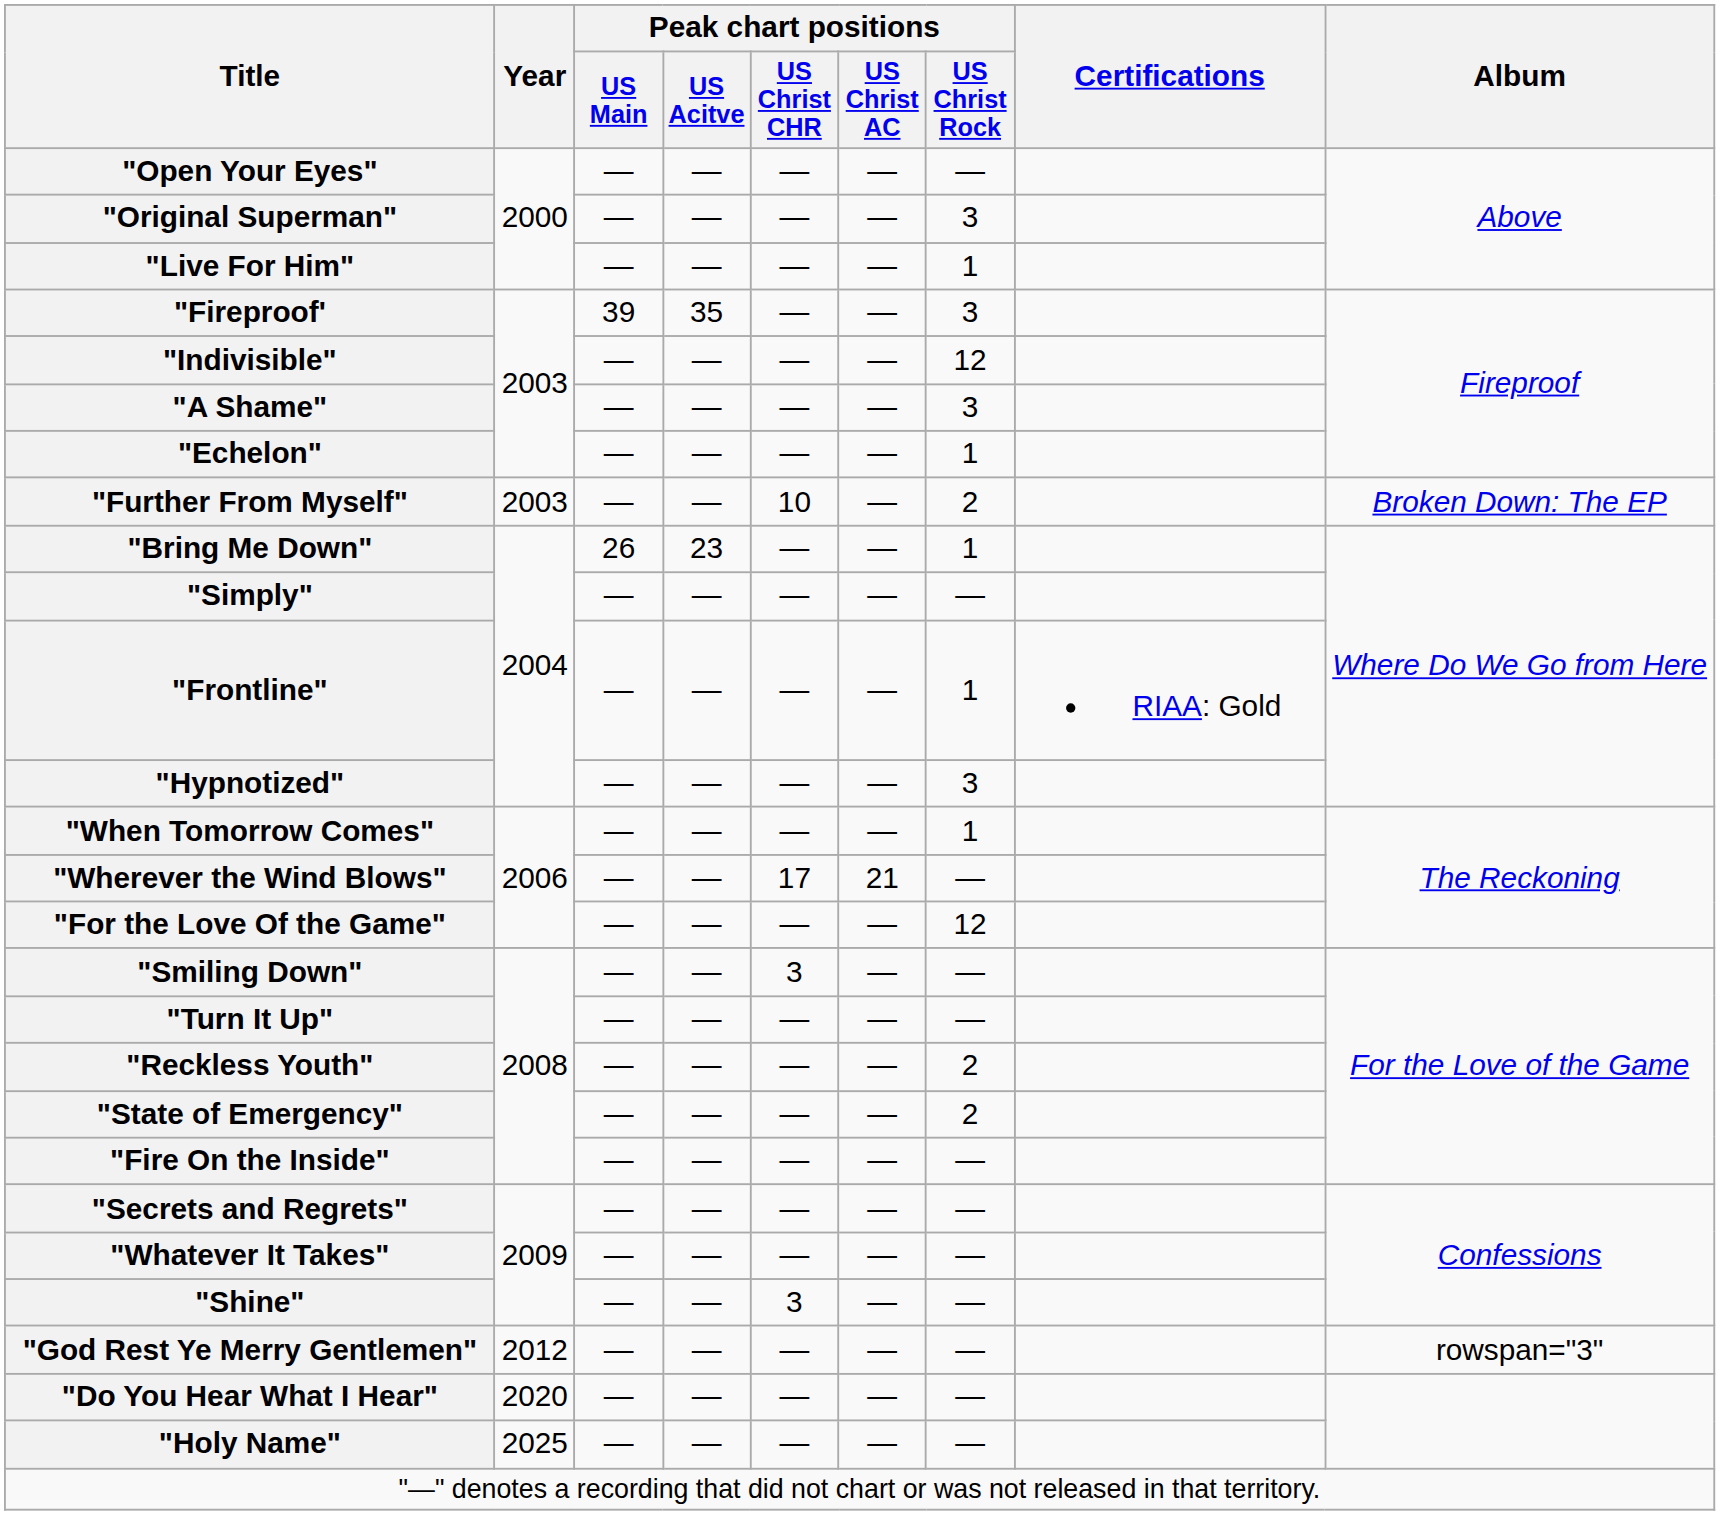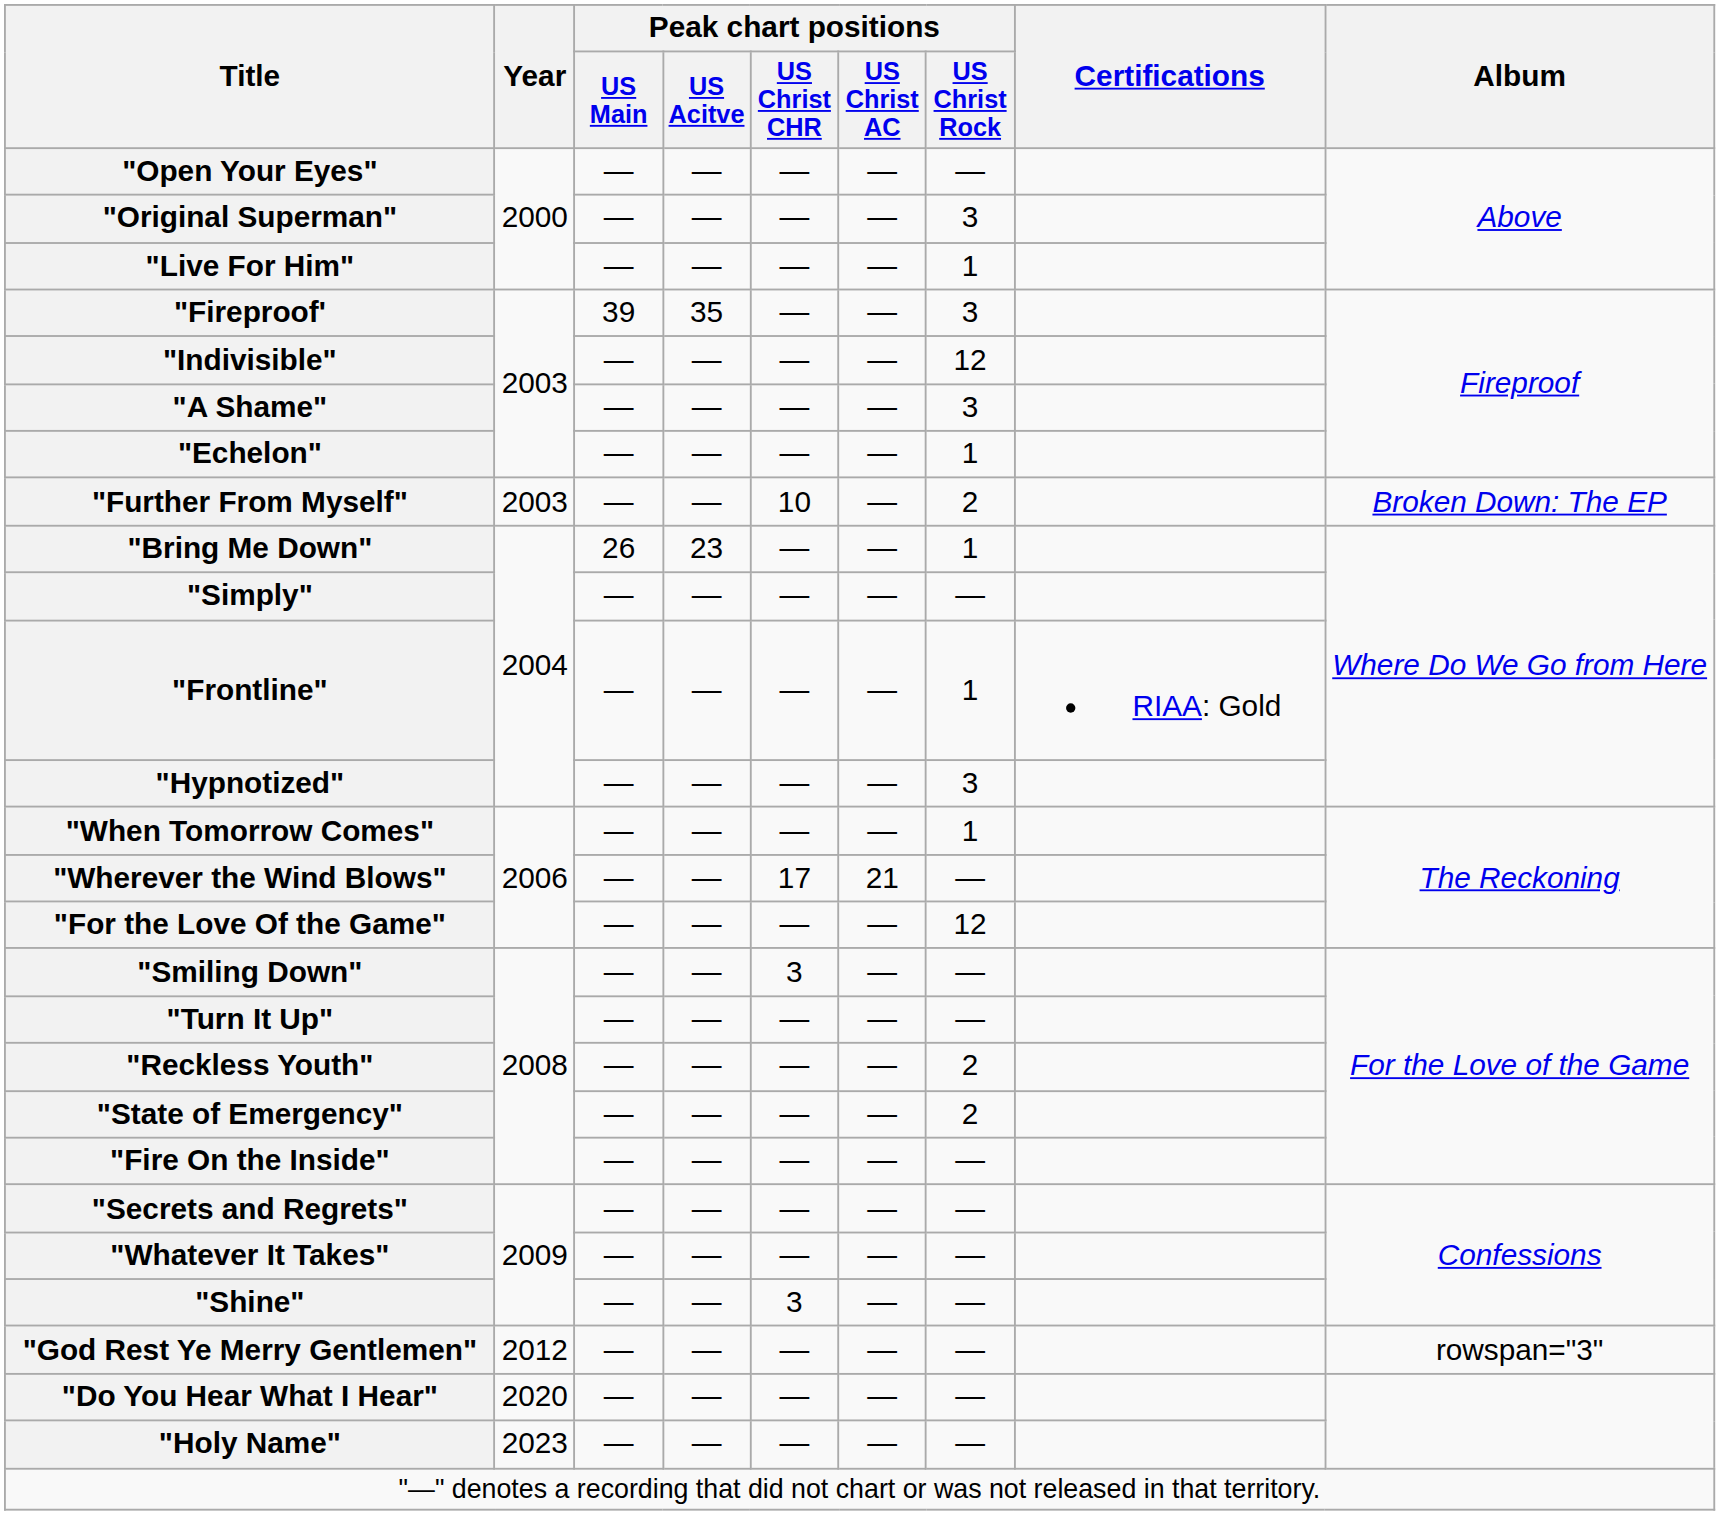(535, 1443) 2025 -> (535, 1443) 2023
